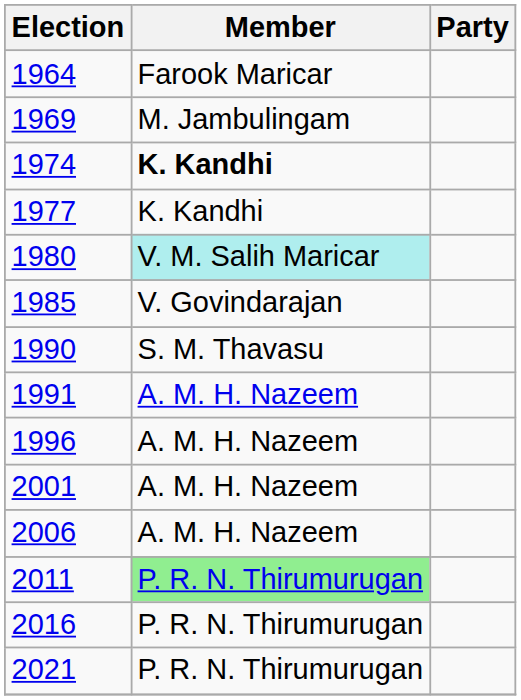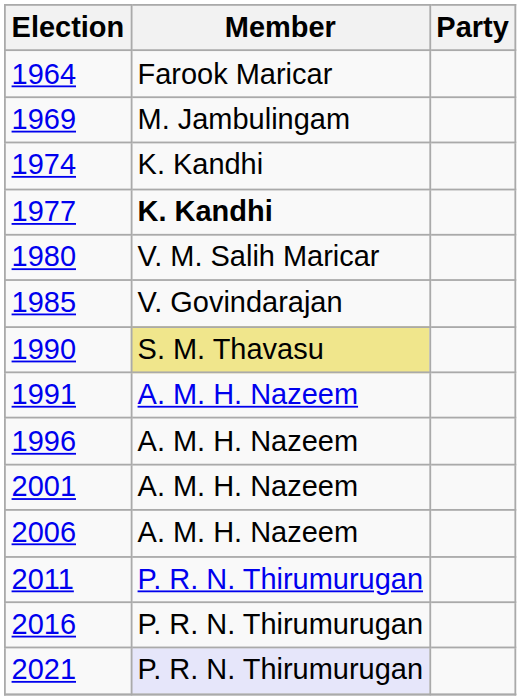(205, 165) bold -> (200, 165) normal
(200, 211) normal -> (205, 211) bold
(259, 257) paleturquoise background -> (259, 257) no background
(231, 348) no background -> (231, 348) khaki background
(280, 578) lightgreen background -> (280, 578) no background
(280, 670) no background -> (280, 670) lavender background
